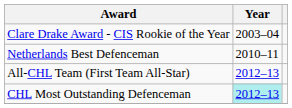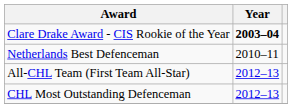(257, 34) normal -> (257, 34) bold
(257, 93) paleturquoise background -> (257, 93) no background
